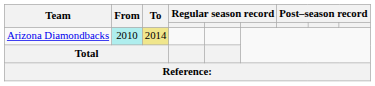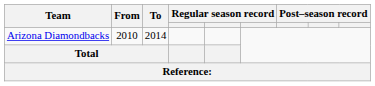(127, 36) paleturquoise background -> (127, 36) no background
(156, 36) khaki background -> (156, 36) no background
